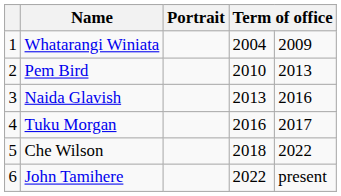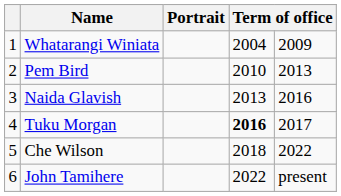(249, 124) normal -> (249, 124) bold
